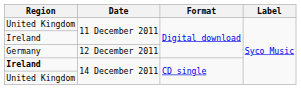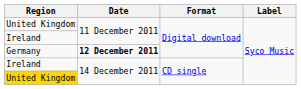(119, 51) normal -> (119, 51) bold
(24, 64) bold -> (24, 64) normal
(41, 78) no background -> (41, 78) gold background
